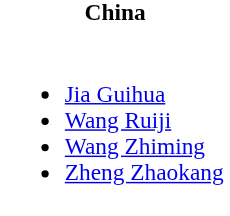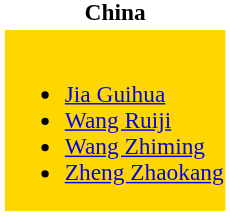(115, 134) no background -> (115, 134) gold background
